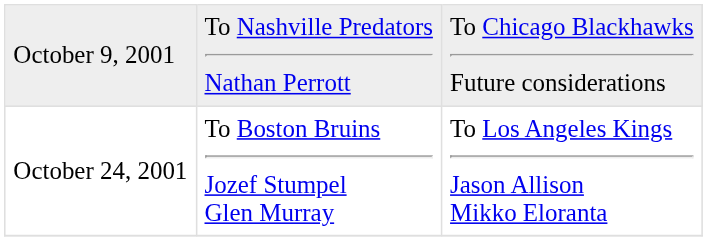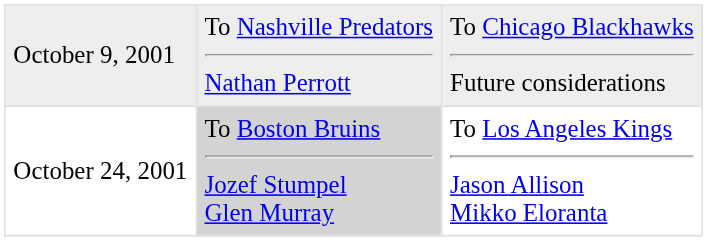(319, 170) no background -> (319, 170) lightgrey background
